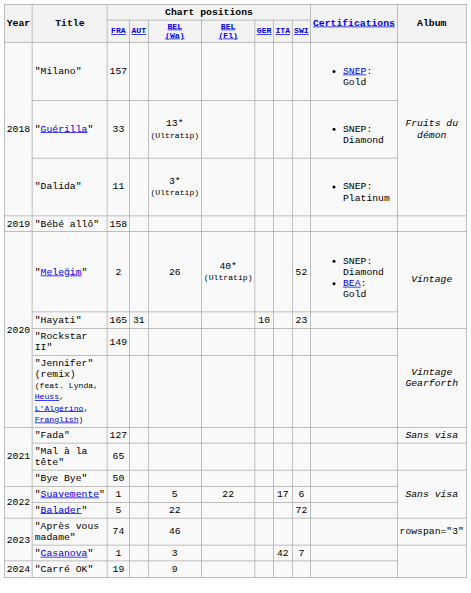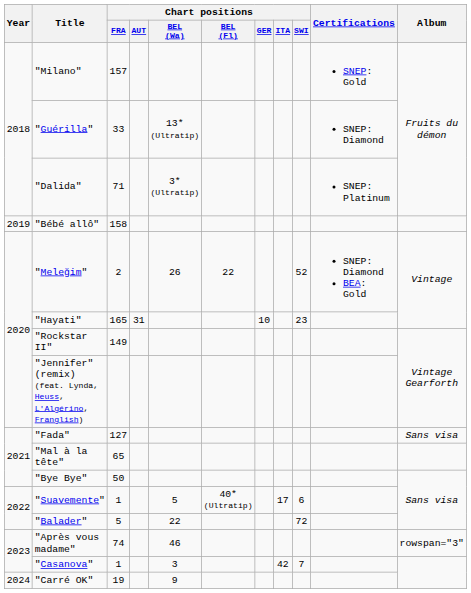(118, 187) 11 -> (118, 187) 71
(228, 272) 40* (Ultratip) -> (228, 272) 22
(228, 494) 22 -> (228, 499) 40* (Ultratip)
